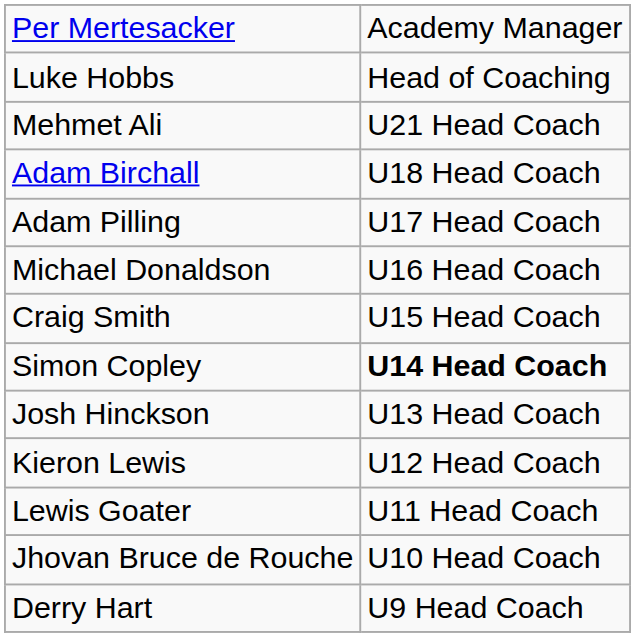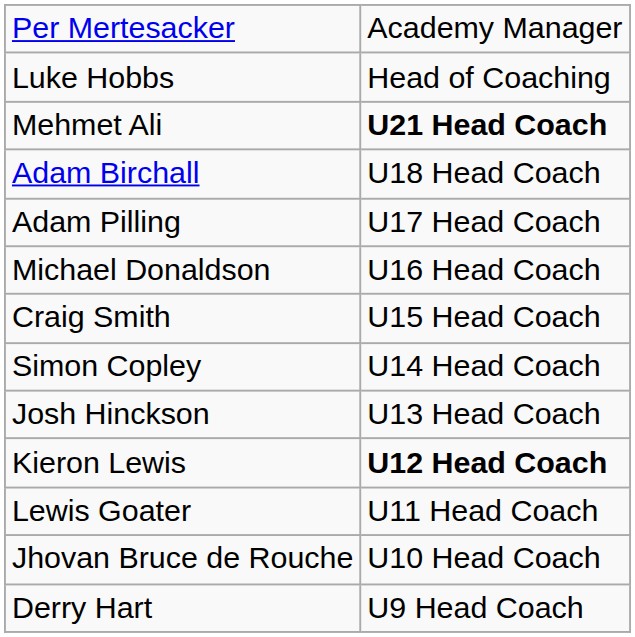(484, 125) normal -> (487, 125) bold
(487, 366) bold -> (484, 366) normal
(484, 462) normal -> (487, 462) bold
